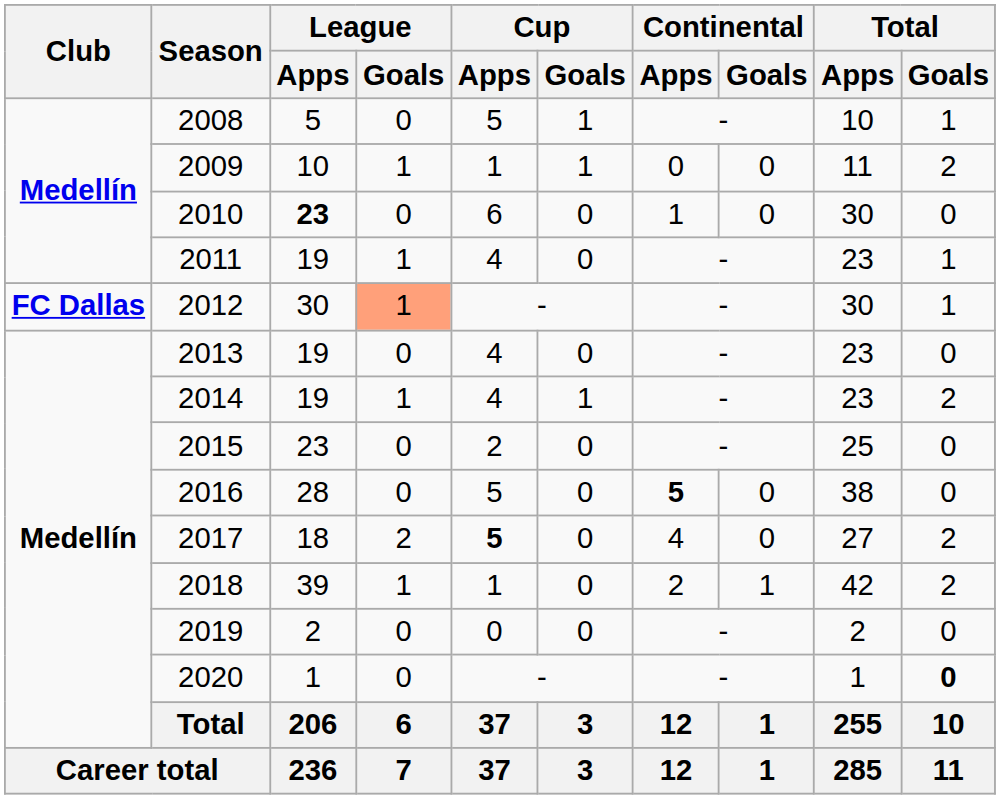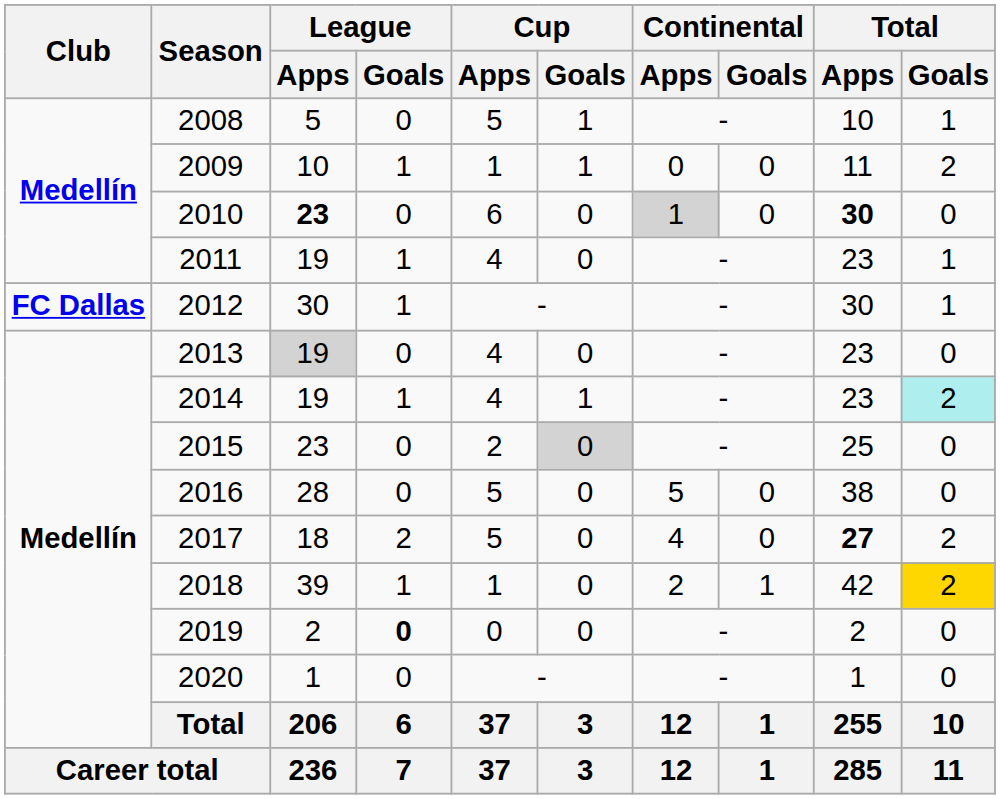(676, 213) no background -> (676, 213) lightgrey background
(858, 213) normal -> (858, 213) bold
(404, 306) lightsalmon background -> (404, 306) no background
(313, 352) no background -> (313, 352) lightgrey background
(948, 399) no background -> (948, 399) paleturquoise background
(585, 445) no background -> (585, 445) lightgrey background
(676, 492) bold -> (676, 492) normal
(494, 538) bold -> (494, 538) normal
(858, 538) normal -> (858, 538) bold
(948, 584) no background -> (948, 584) gold background
(404, 631) normal -> (404, 631) bold
(948, 677) bold -> (948, 677) normal
